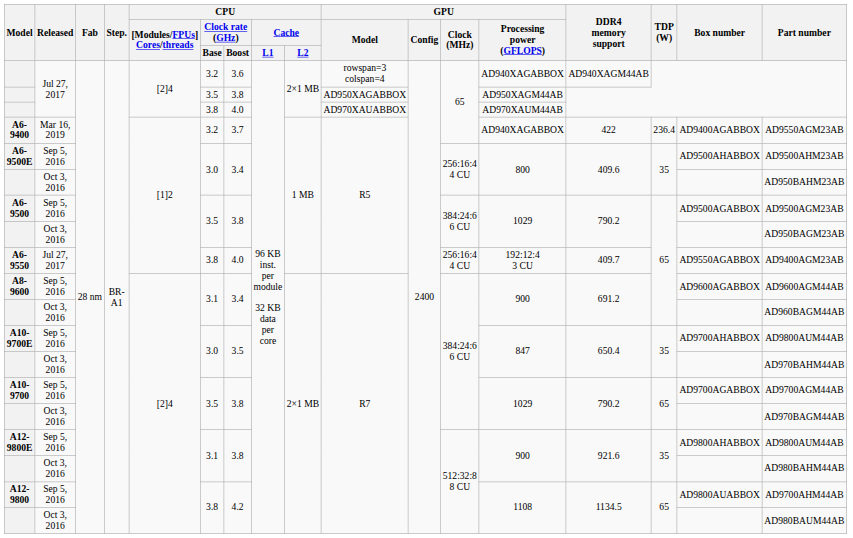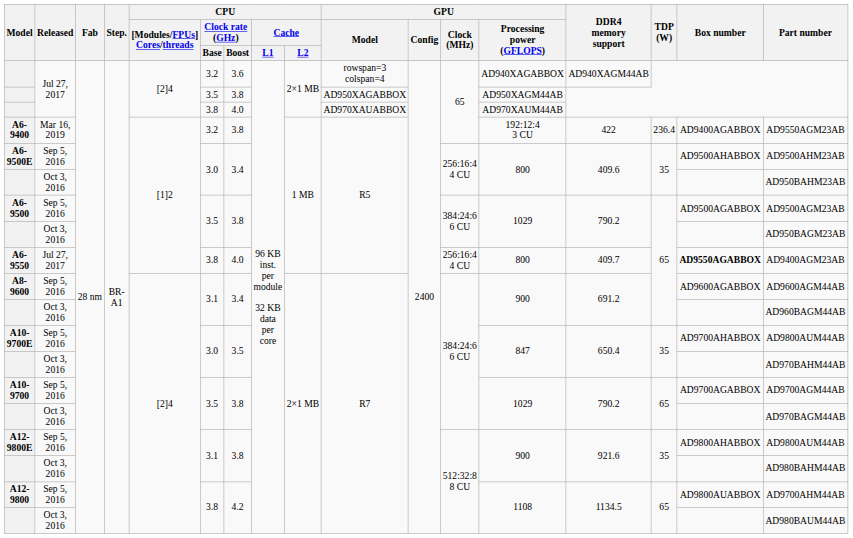(238, 130) 3.7 -> (238, 130) 3.8
(523, 130) AD940XAGABBOX -> (523, 130) 192:12:4 3 CU
(523, 260) 192:12:4 3 CU -> (523, 260) 800
(720, 260) normal -> (720, 260) bold
